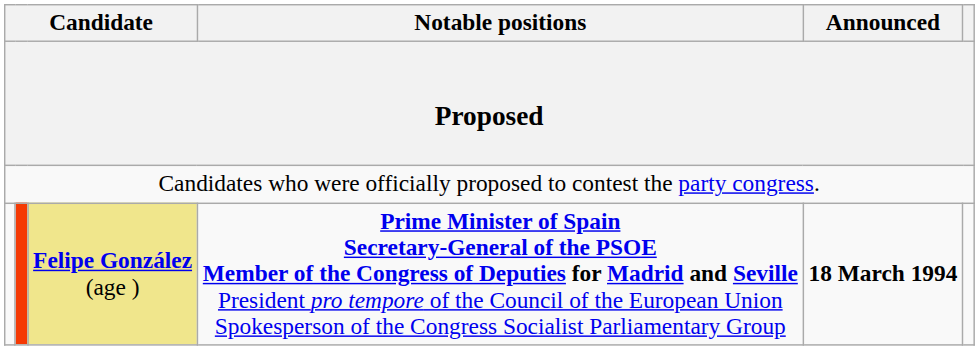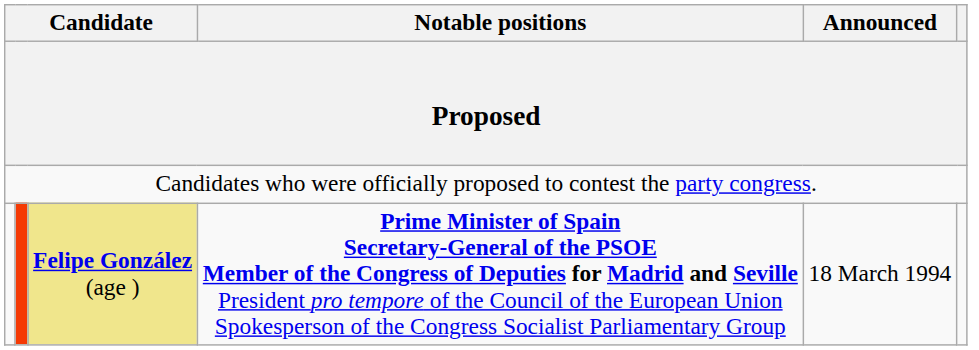(883, 273) bold -> (880, 273) normal
